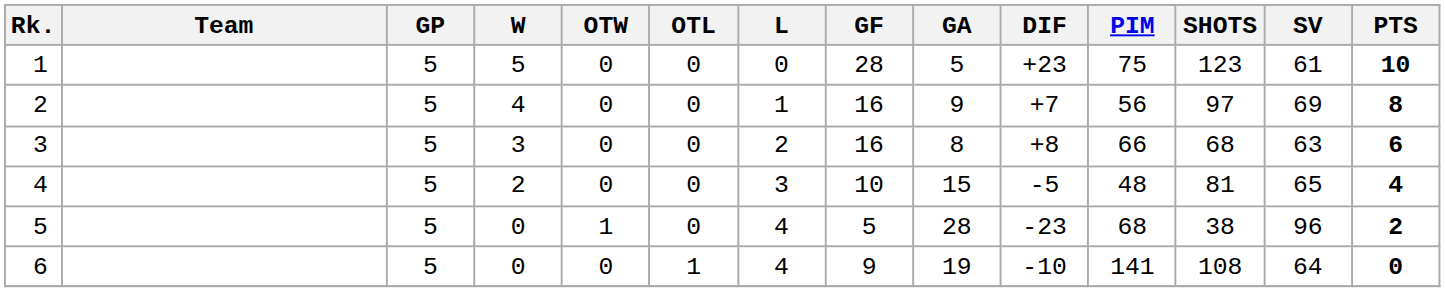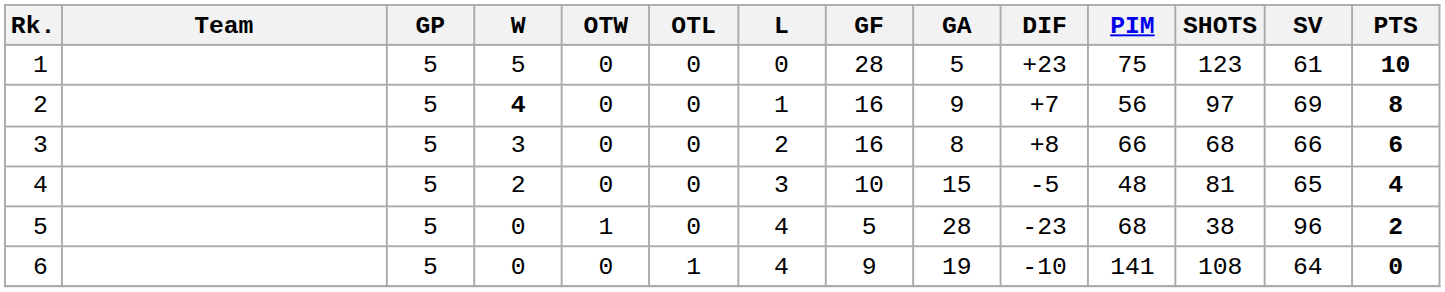(518, 106) normal -> (518, 106) bold
(1308, 146) 63 -> (1308, 146) 66
